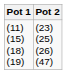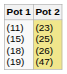(44, 44) no background -> (44, 44) khaki background
